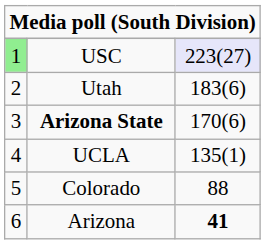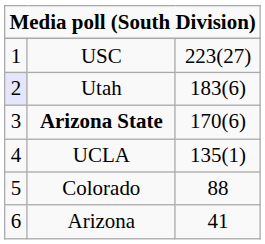(16, 55) lightgreen background -> (16, 55) no background
(218, 55) lavender background -> (218, 55) no background
(16, 88) no background -> (16, 88) lavender background
(218, 221) bold -> (218, 221) normal
